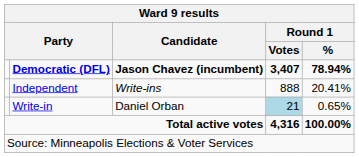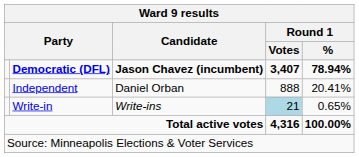(138, 87) Write-ins -> (150, 87) Daniel Orban
(150, 106) Daniel Orban -> (138, 106) Write-ins
